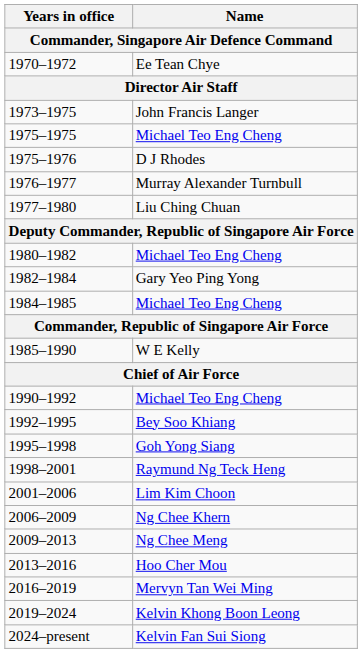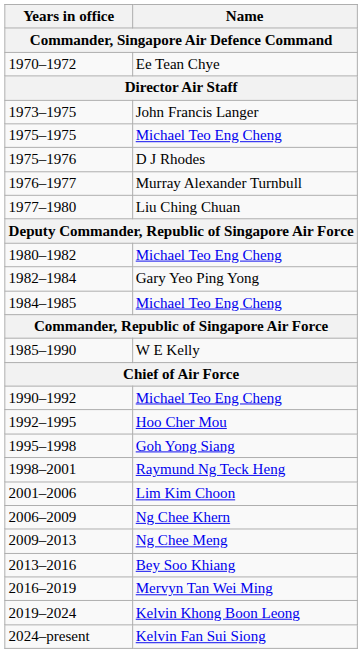(185, 421) Bey Soo Khiang -> (181, 421) Hoo Cher Mou
(181, 565) Hoo Cher Mou -> (185, 565) Bey Soo Khiang
